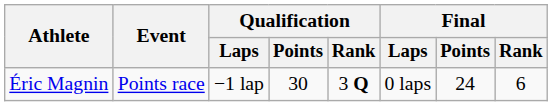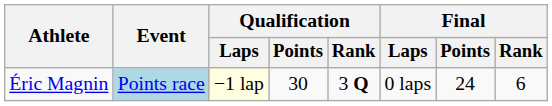(161, 84) no background -> (161, 84) lightblue background
(239, 84) no background -> (239, 84) lightyellow background
